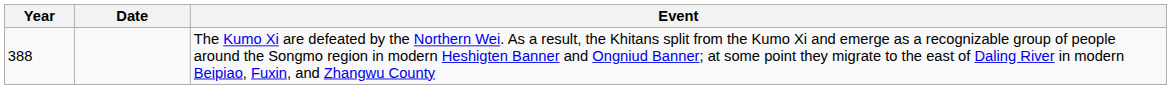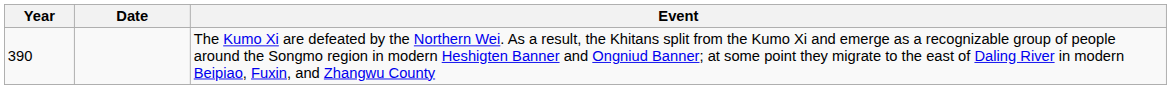(20, 56) 388 -> (20, 56) 390
